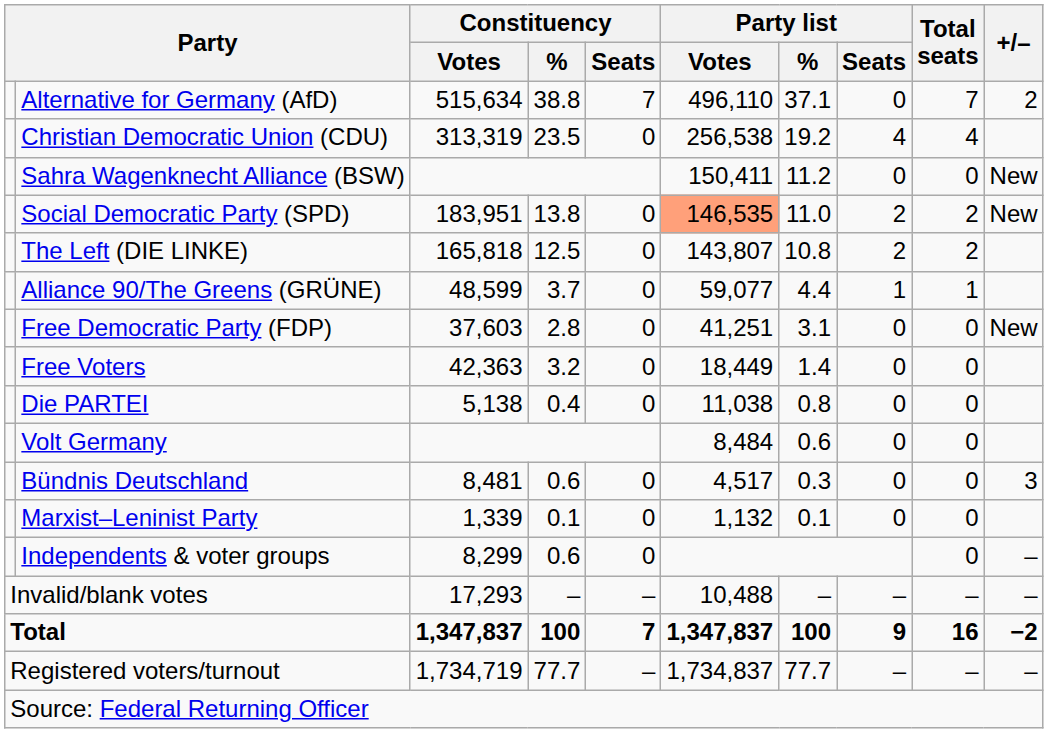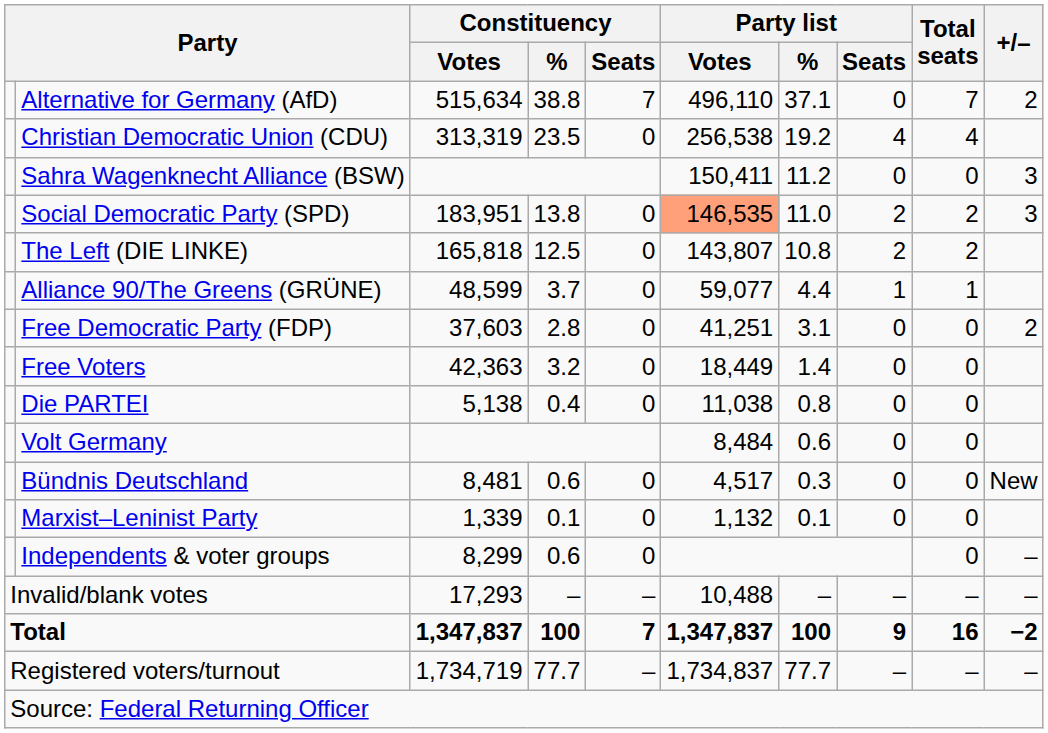(1014, 175) New -> (1031, 175) 3
(1014, 213) New -> (1031, 213) 3
(1014, 328) New -> (1031, 328) 2
(1031, 480) 3 -> (1014, 480) New
